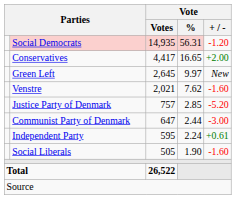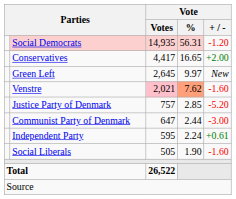(164, 89) no background -> (164, 89) pink background
(193, 89) no background -> (193, 89) lightsalmon background
